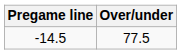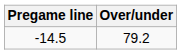(136, 37) 77.5 -> (136, 37) 79.2
